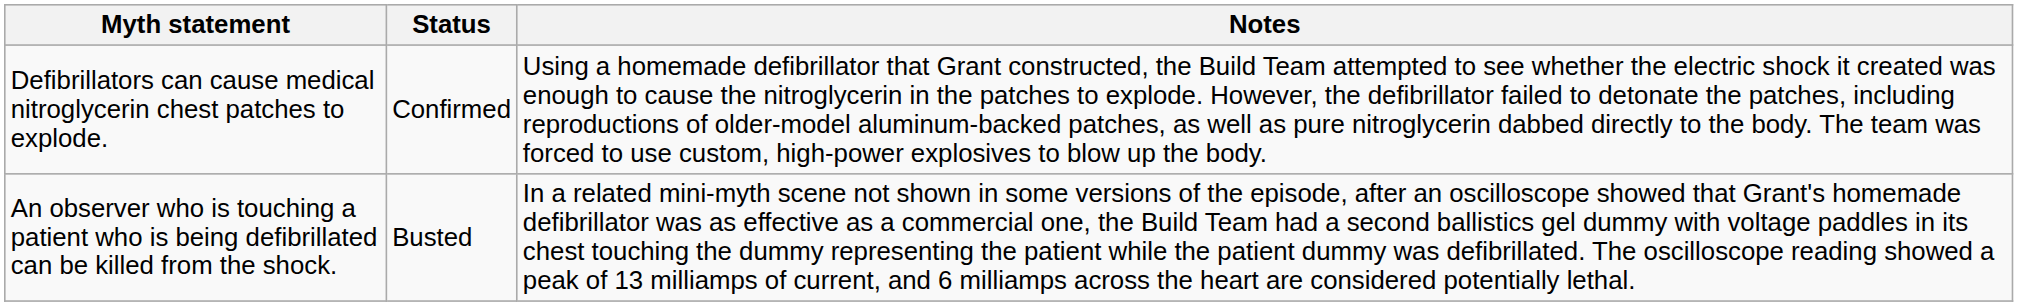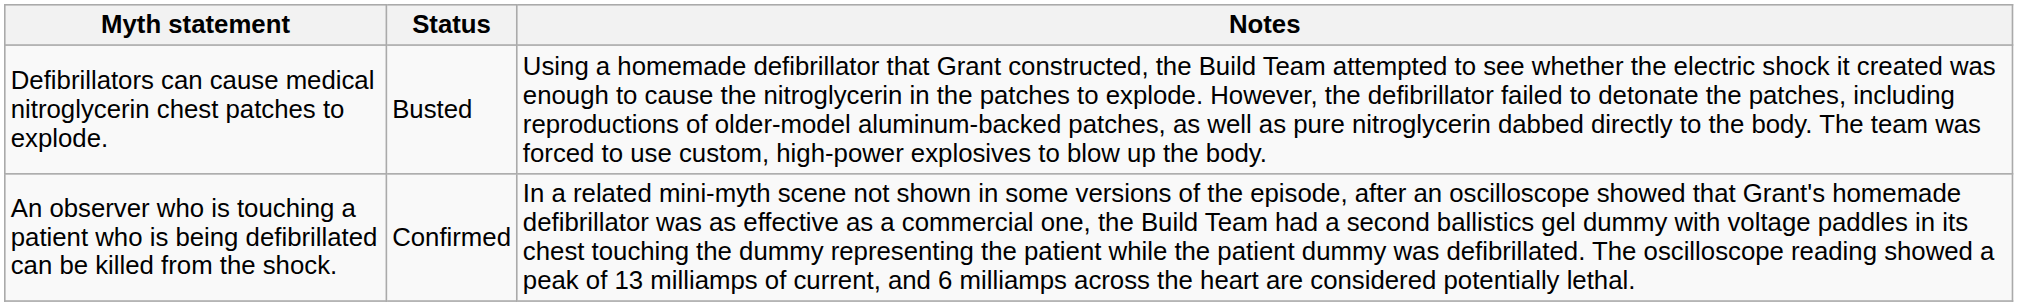(452, 109) Confirmed -> (432, 109) Busted
(432, 237) Busted -> (452, 237) Confirmed
